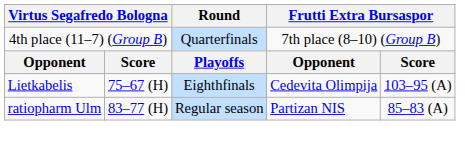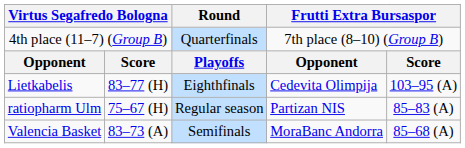(138, 85) 75–67 (H) -> (138, 85) 83–77 (H)
(138, 108) 83–77 (H) -> (138, 108) 75–67 (H)
+ row: (55, 131)
